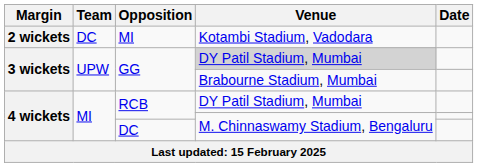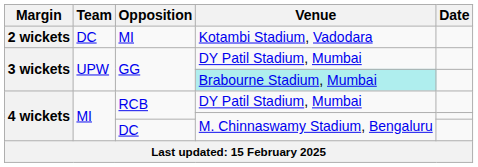(280, 58) lightgrey background -> (280, 58) no background
(288, 80) no background -> (288, 80) paleturquoise background
